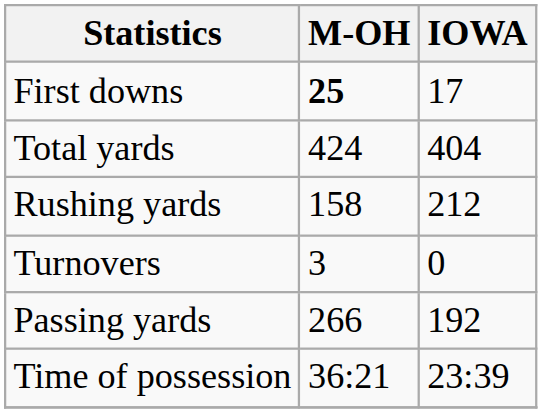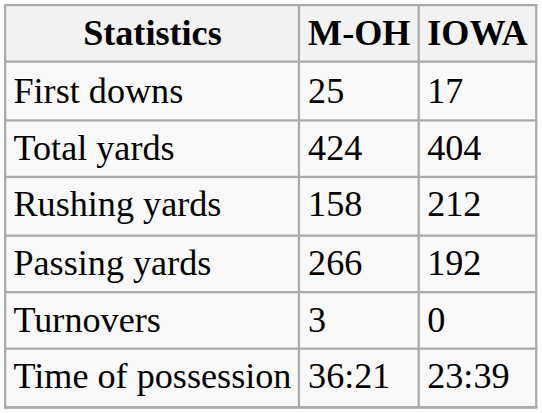(326, 90) bold -> (326, 90) normal
rows swapped: (112, 319) <-> (87, 262)
